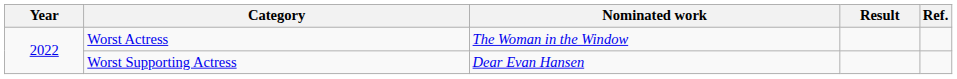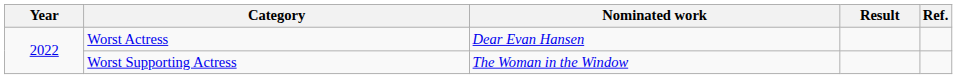(550, 39) The Woman in the Window -> (528, 39) Dear Evan Hansen
(528, 62) Dear Evan Hansen -> (550, 62) The Woman in the Window
